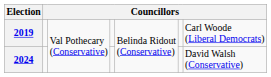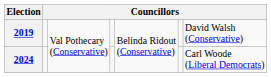(225, 33) Carl Woode (Liberal Democrats) -> (214, 33) David Walsh (Conservative)
(214, 59) David Walsh (Conservative) -> (225, 59) Carl Woode (Liberal Democrats)
